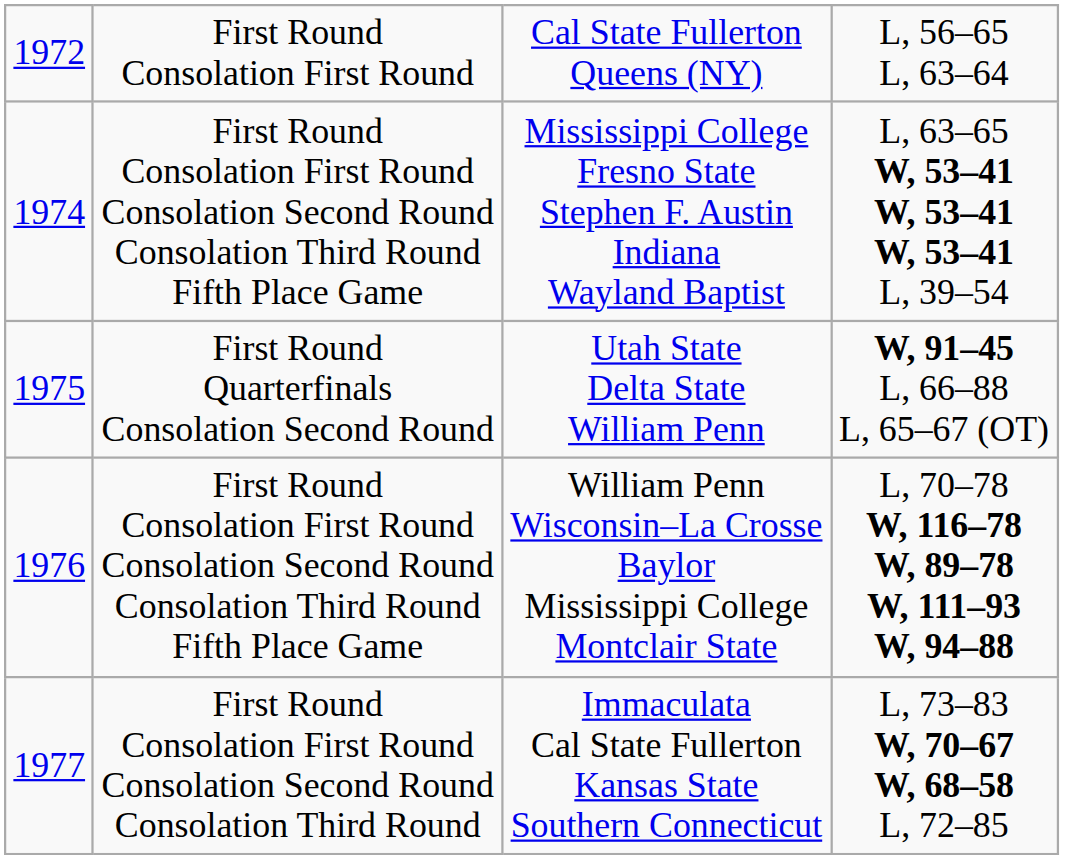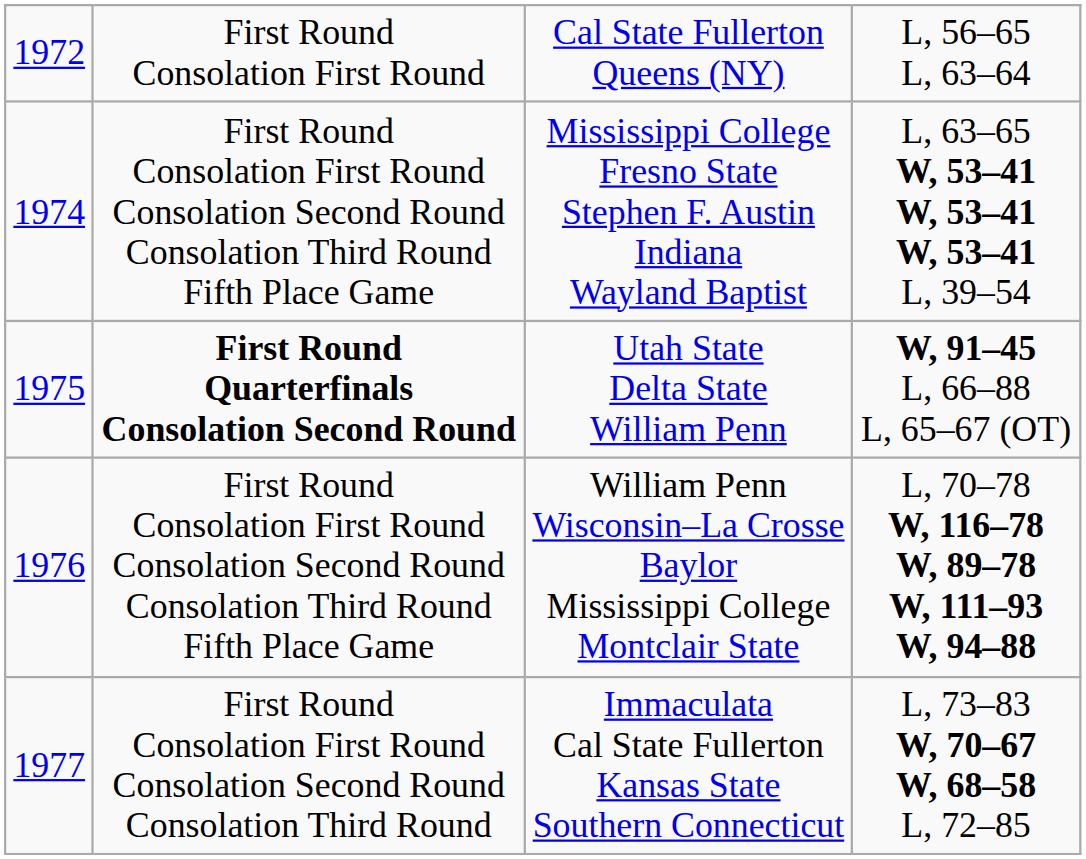(298, 388) normal -> (309, 388) bold
